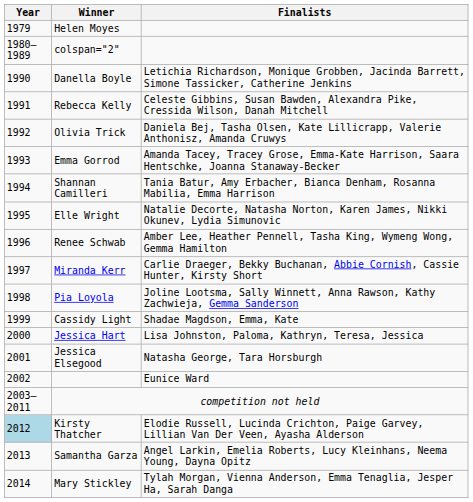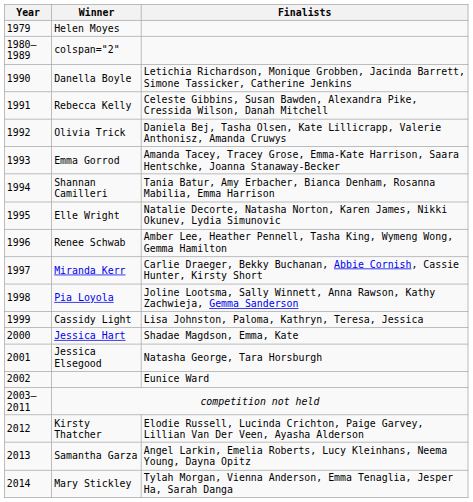(221, 320) Shadae Magdson, Emma, Kate -> (284, 320) Lisa Johnston, Paloma, Kathryn, Teresa, Jessica
(284, 336) Lisa Johnston, Paloma, Kathryn, Teresa, Jessica -> (221, 336) Shadae Magdson, Emma, Kate
(19, 429) lightblue background -> (19, 429) no background
